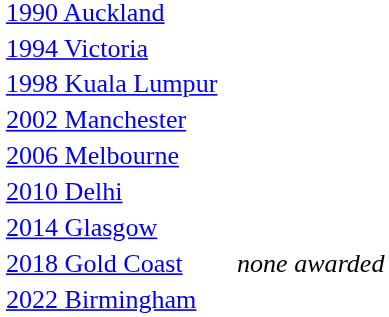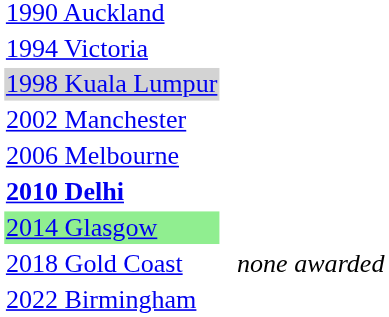(112, 83) no background -> (112, 83) lightgrey background
(64, 191) normal -> (65, 191) bold
(82, 227) no background -> (82, 227) lightgreen background
